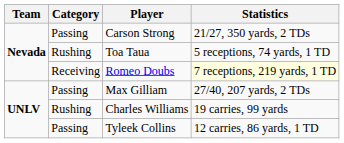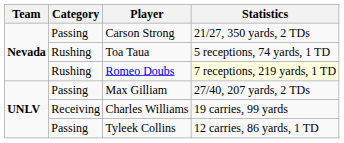(76, 71) Receiving -> (71, 71) Rushing
(71, 109) Rushing -> (76, 109) Receiving
